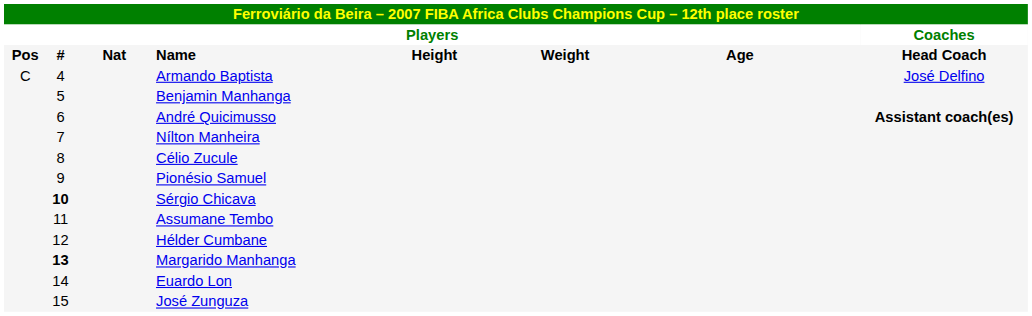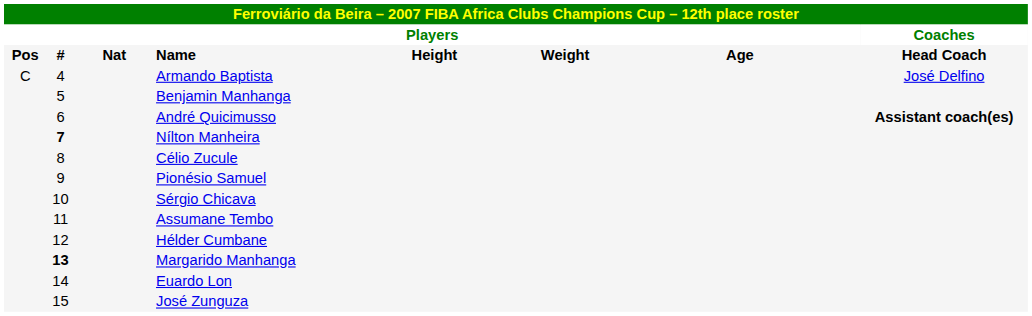(61, 137) normal -> (61, 137) bold
(61, 199) bold -> (61, 199) normal
